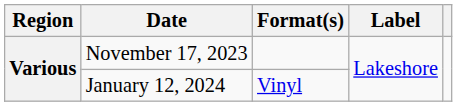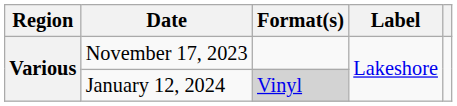(280, 85) no background -> (280, 85) lightgrey background
